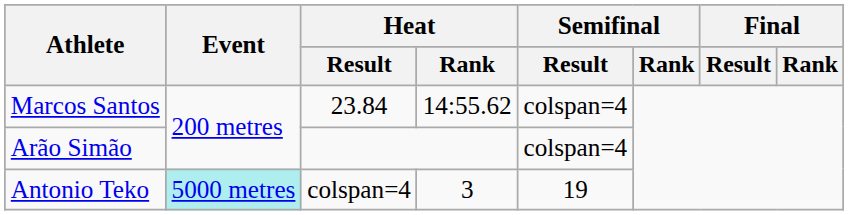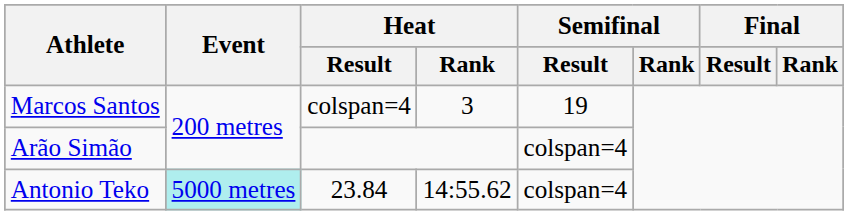(359, 106) 23.84 -> (359, 106) colspan=4
(467, 106) 14:55.62 -> (467, 106) 3
(575, 106) colspan=4 -> (575, 106) 19
(359, 189) colspan=4 -> (359, 189) 23.84
(467, 189) 3 -> (467, 189) 14:55.62
(575, 189) 19 -> (575, 189) colspan=4
